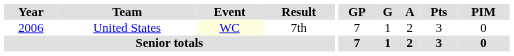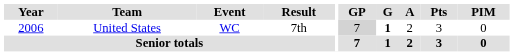(230, 27) lightyellow background -> (230, 27) no background
(357, 27) no background -> (357, 27) lightgrey background
(388, 27) normal -> (388, 27) bold
